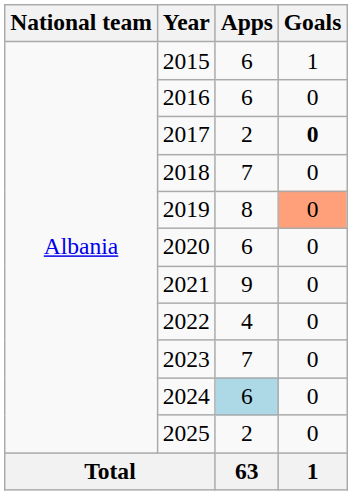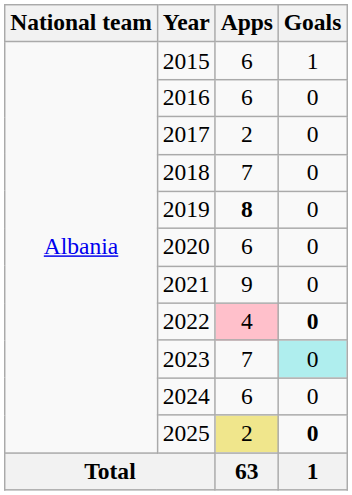(313, 135) bold -> (313, 135) normal
(247, 209) normal -> (247, 209) bold
(313, 209) lightsalmon background -> (313, 209) no background
(247, 321) no background -> (247, 321) pink background
(313, 321) normal -> (313, 321) bold
(313, 358) no background -> (313, 358) paleturquoise background
(247, 396) lightblue background -> (247, 396) no background
(247, 433) no background -> (247, 433) khaki background
(313, 433) normal -> (313, 433) bold
